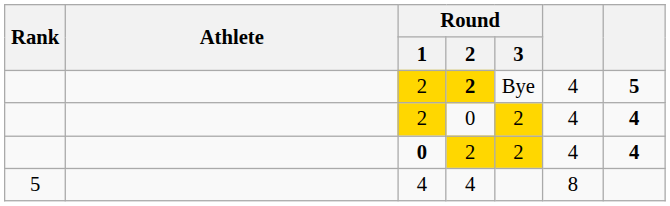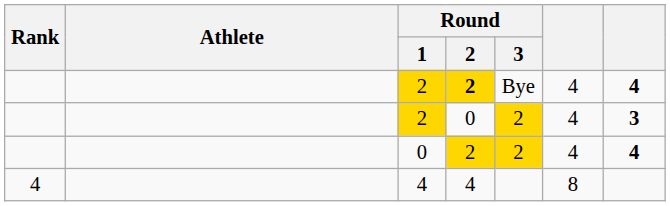(634, 86) 5 -> (634, 86) 4
(634, 119) 4 -> (634, 119) 3
(422, 151) bold -> (422, 151) normal
(35, 184) 5 -> (35, 184) 4
